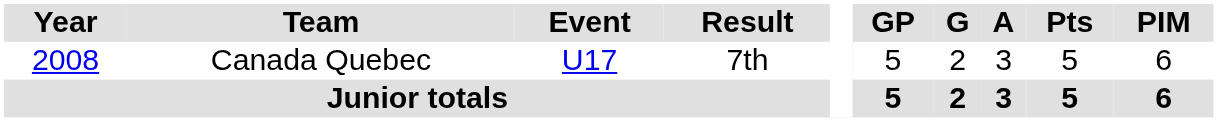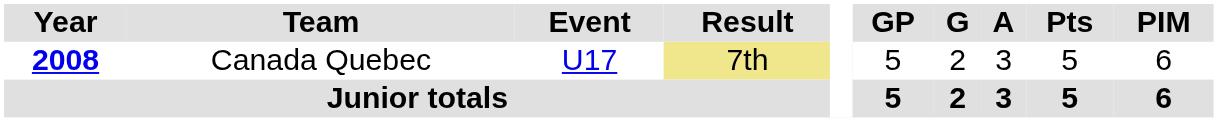(66, 60) normal -> (66, 60) bold
(747, 60) no background -> (747, 60) khaki background
